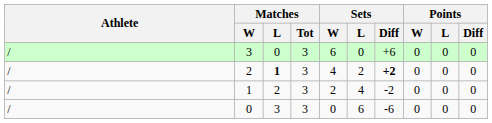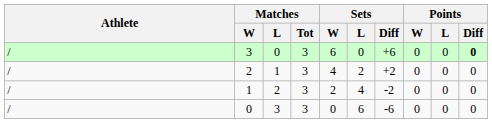(473, 52) normal -> (473, 52) bold
(277, 71) bold -> (277, 71) normal
(389, 71) bold -> (389, 71) normal
